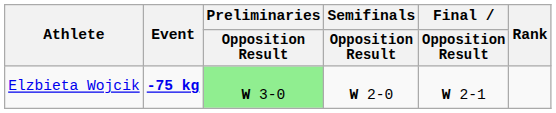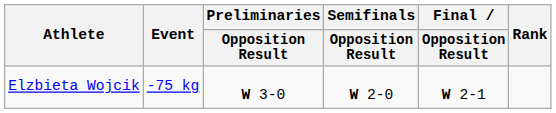(173, 87) bold -> (173, 87) normal
(263, 95) lightgreen background -> (263, 95) no background
